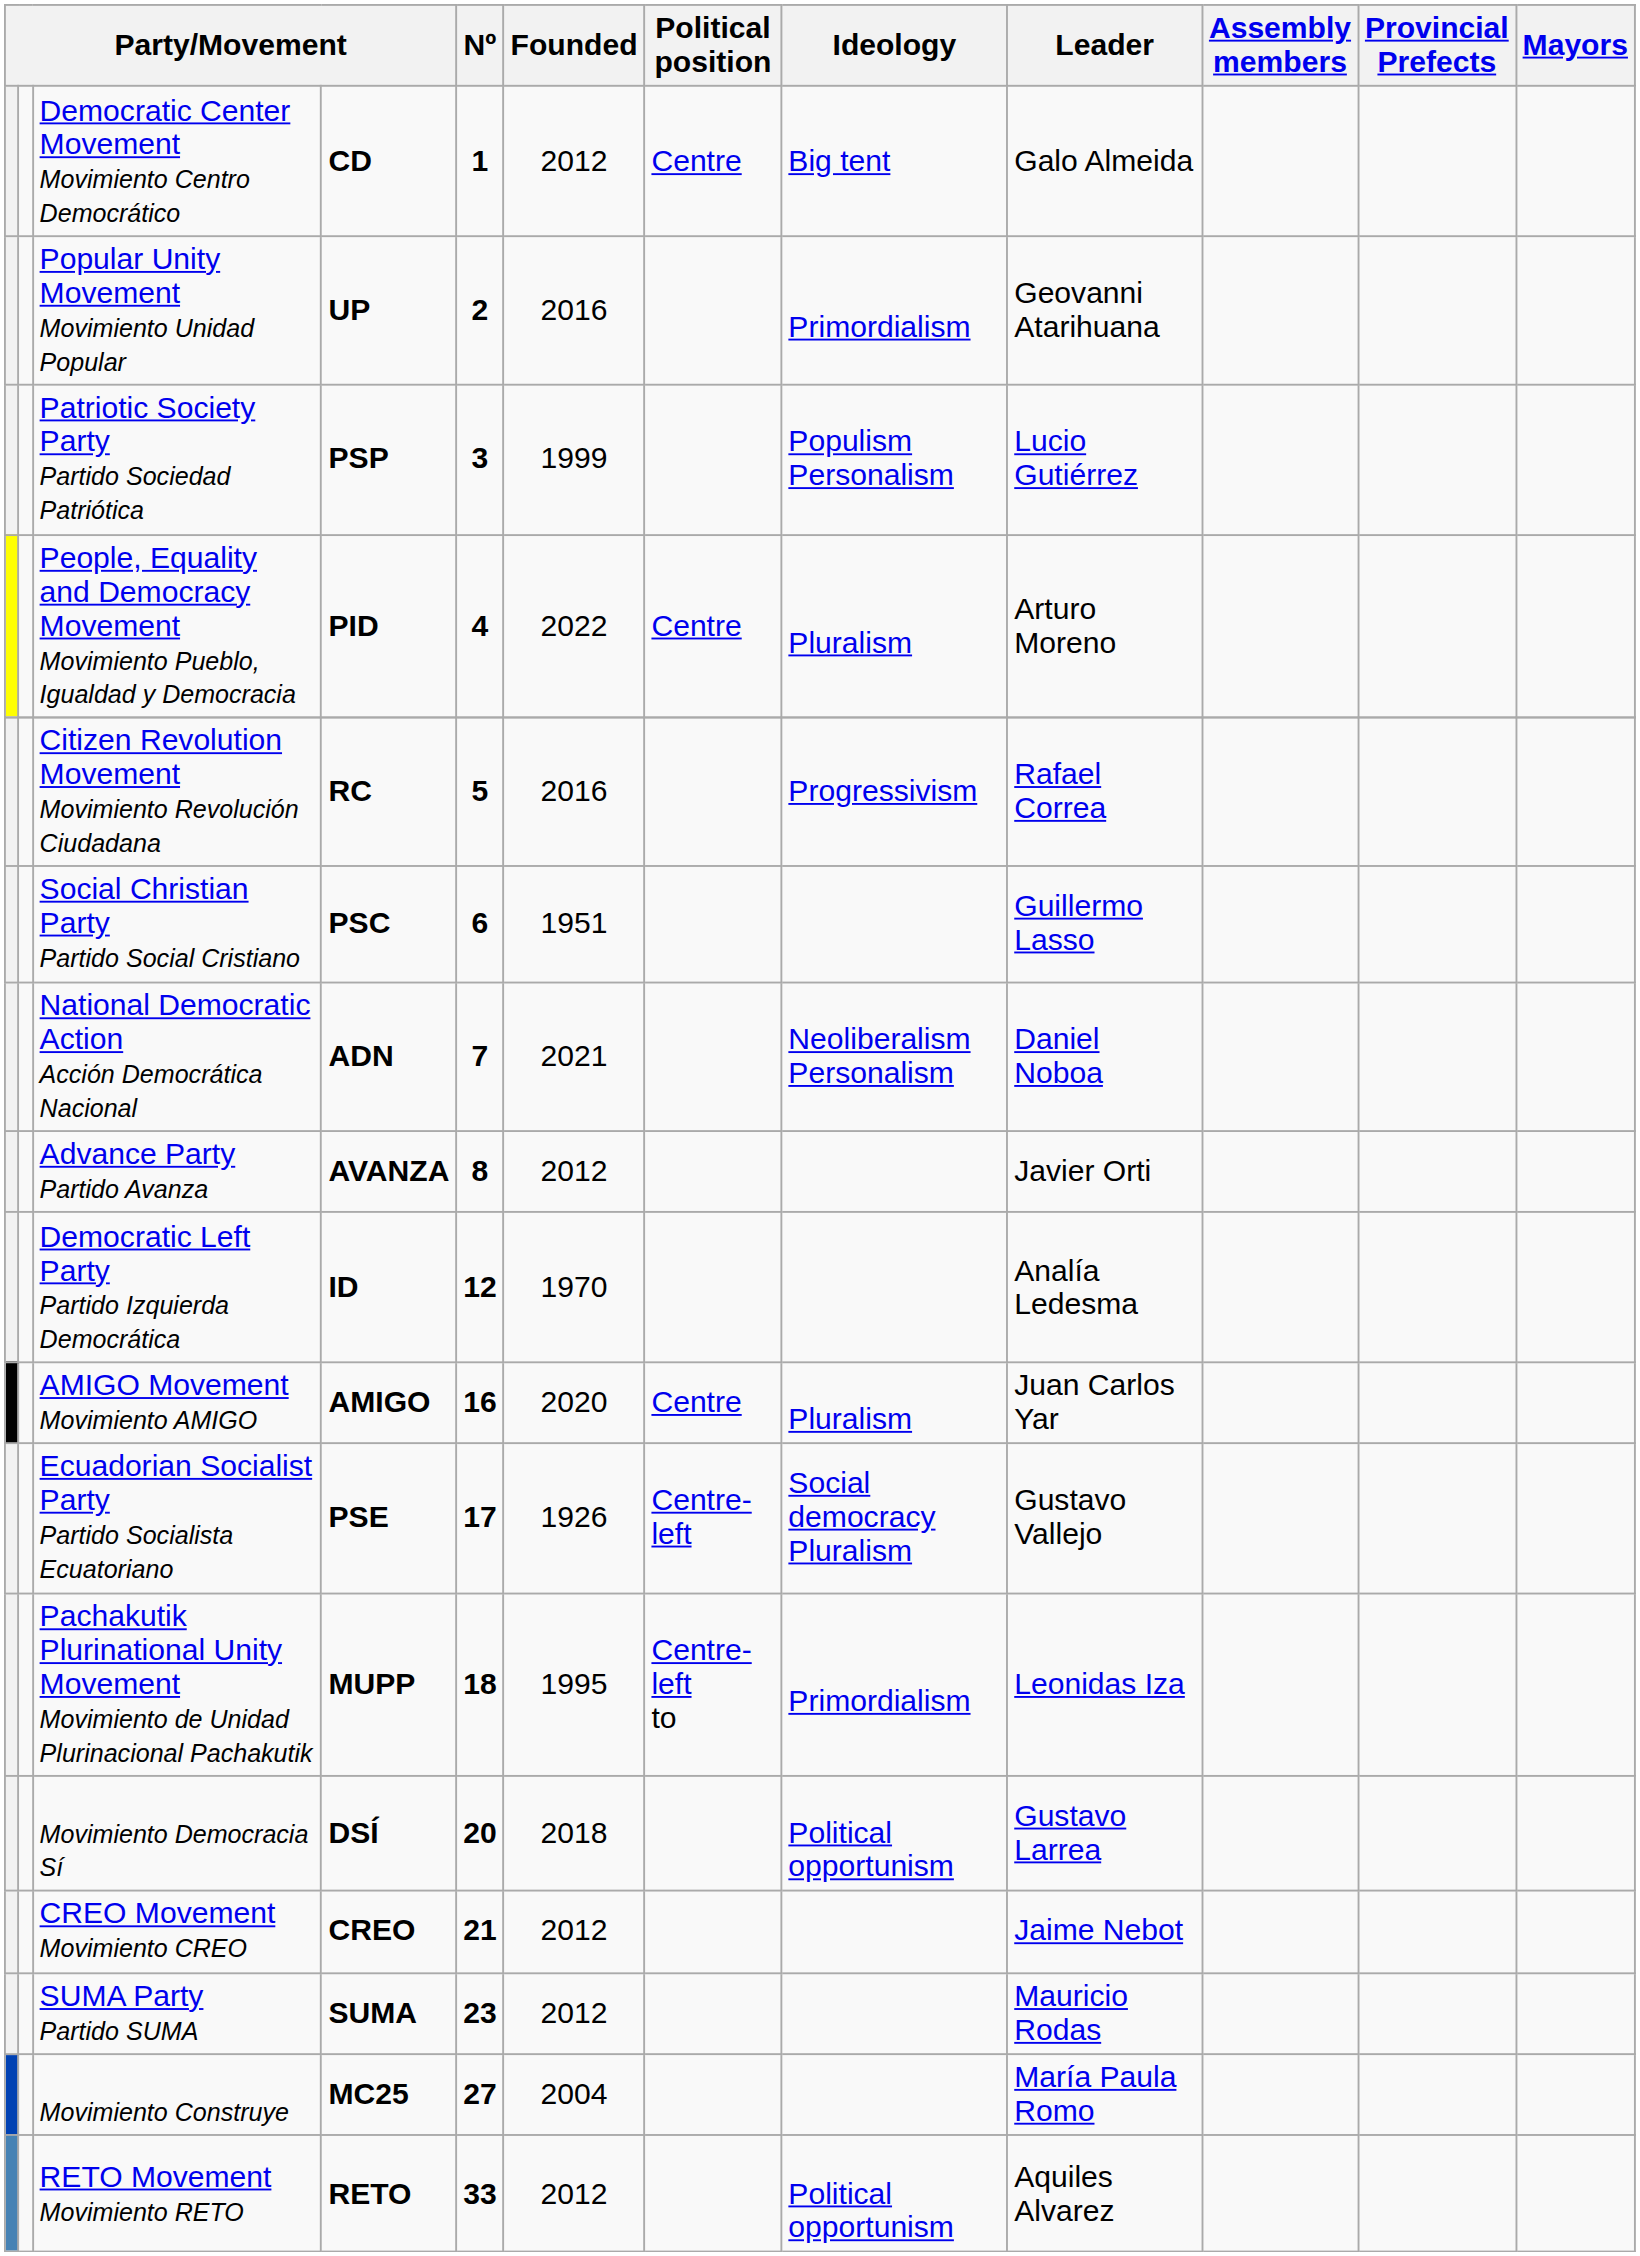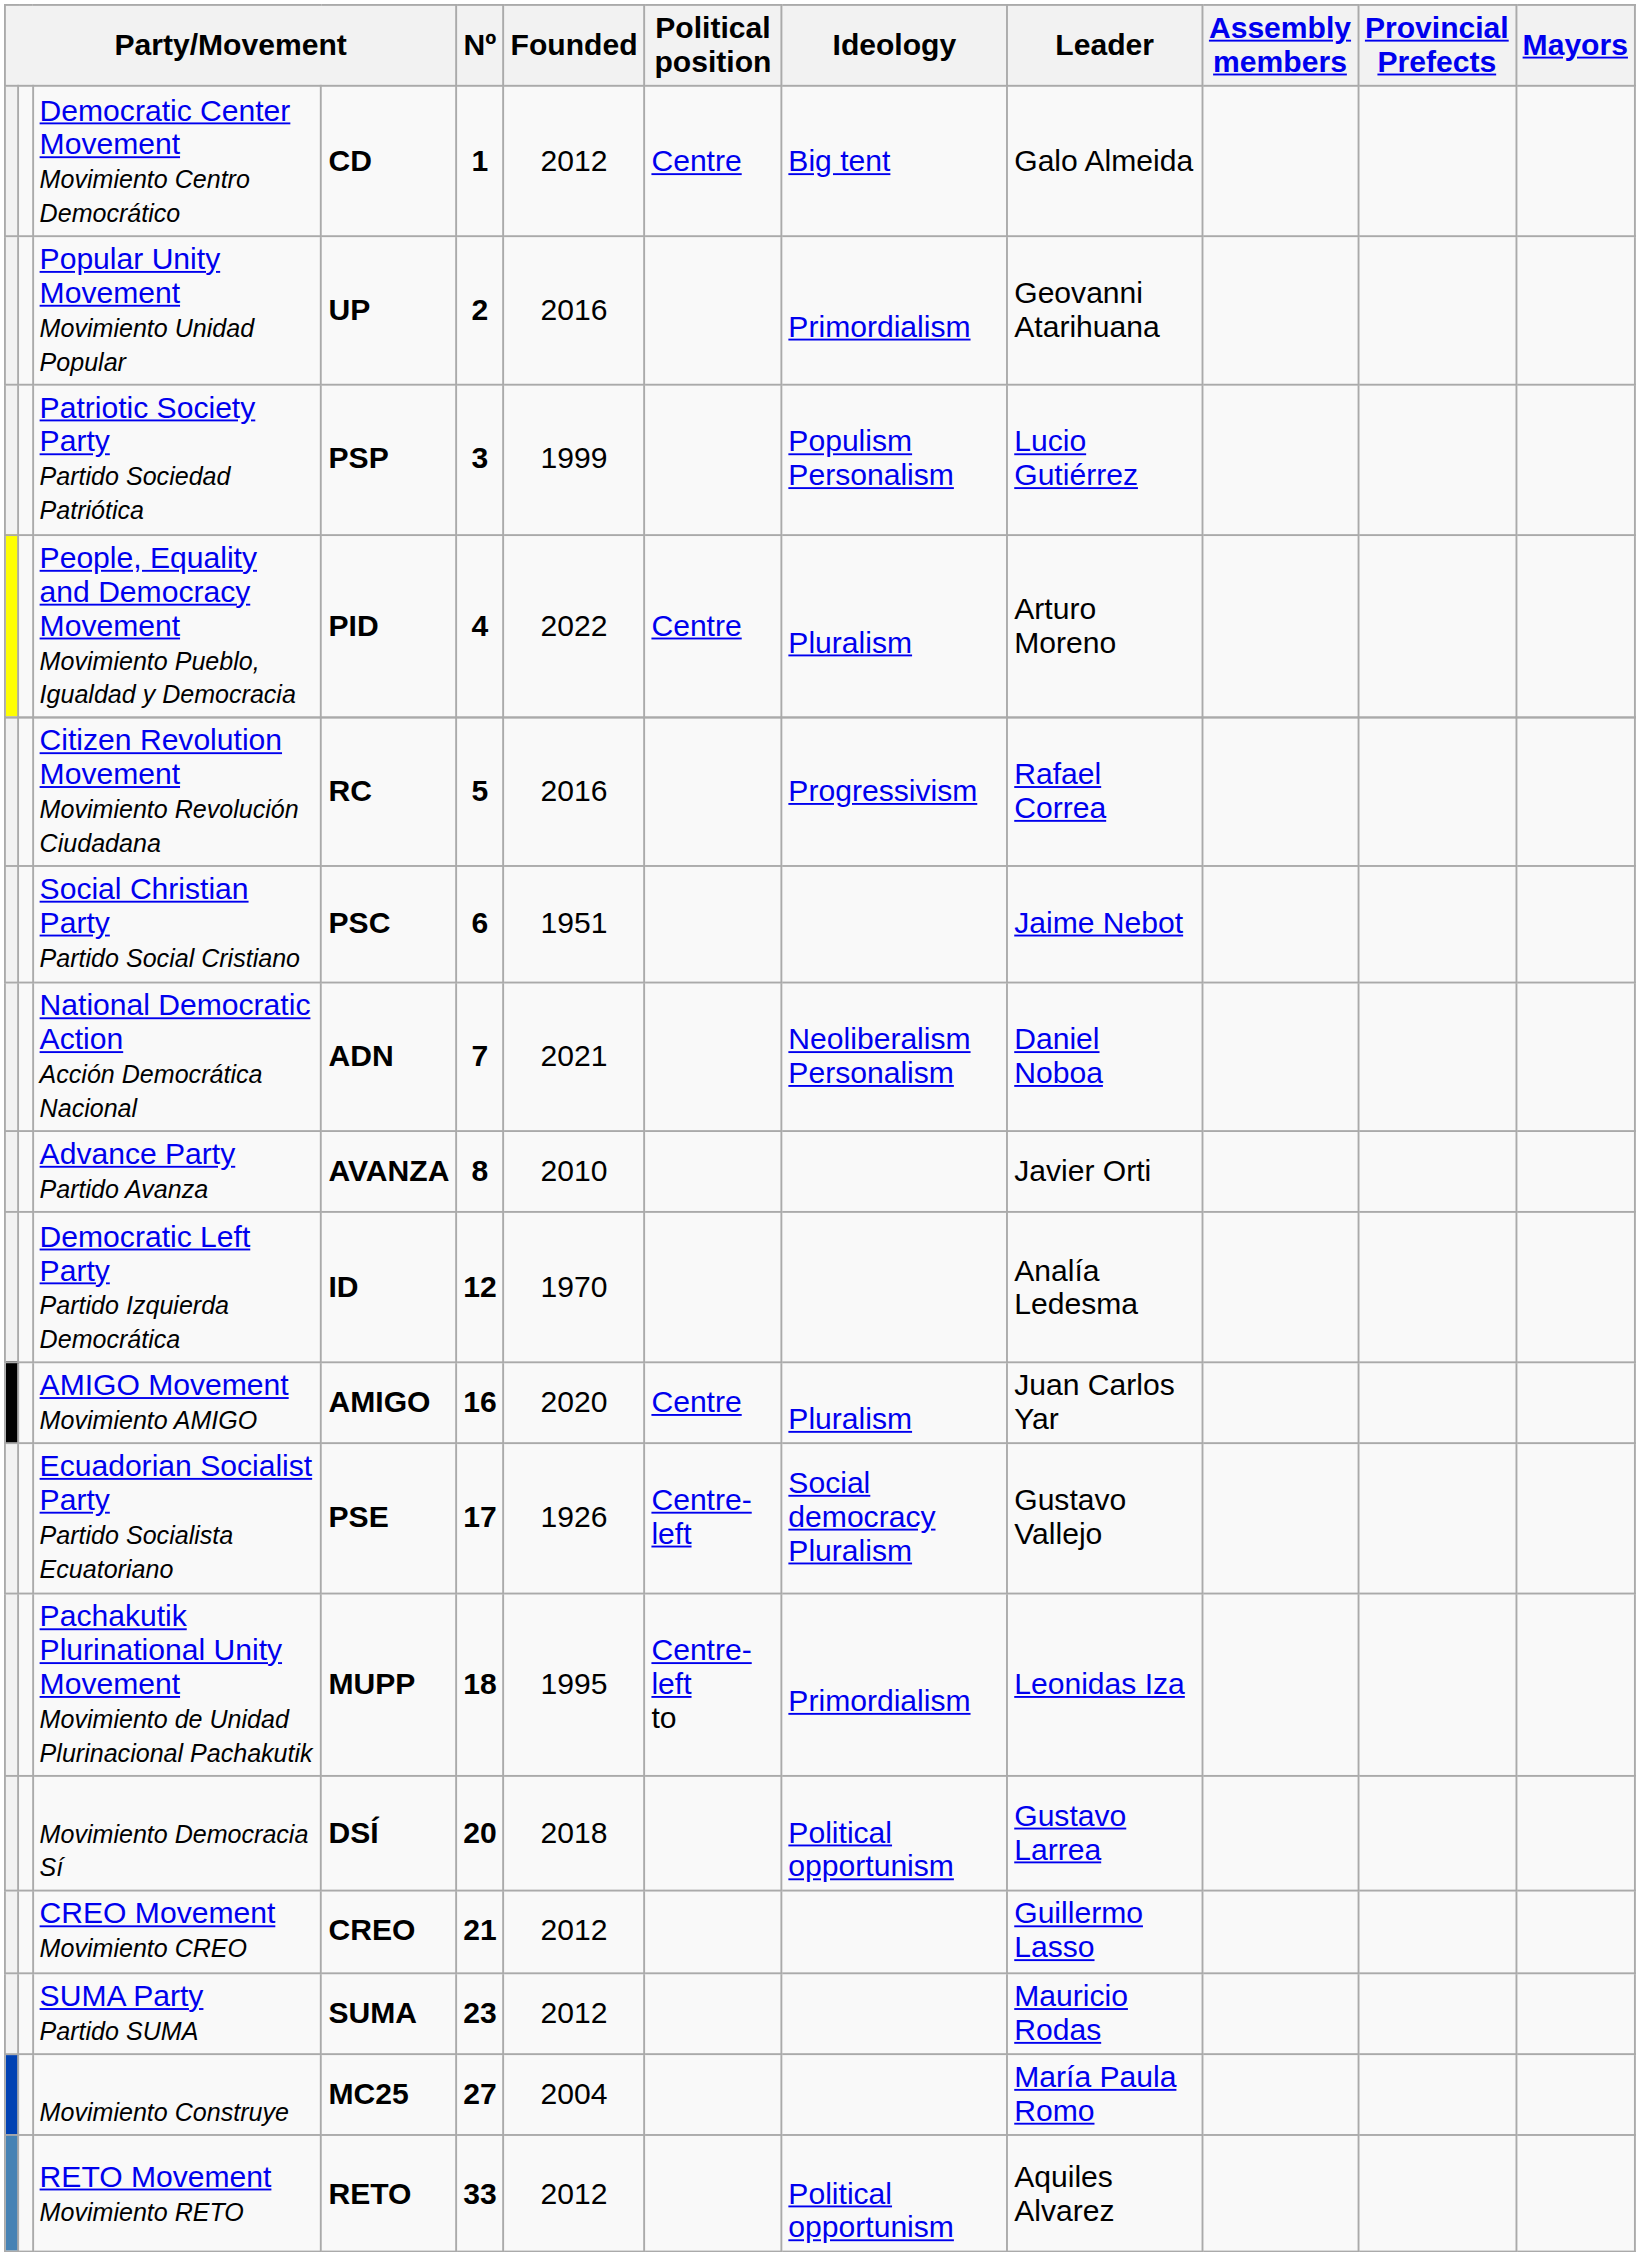(1079, 923) Guillermo Lasso -> (1099, 923) Jaime Nebot
(574, 1171) 2012 -> (574, 1171) 2010
(1099, 1931) Jaime Nebot -> (1079, 1931) Guillermo Lasso
